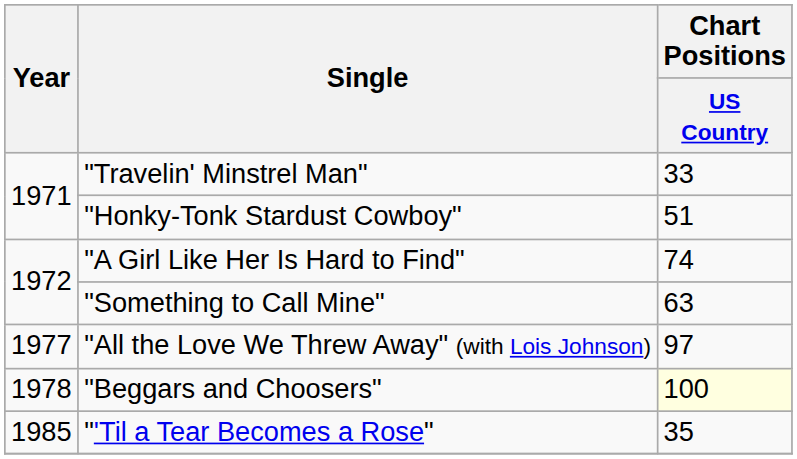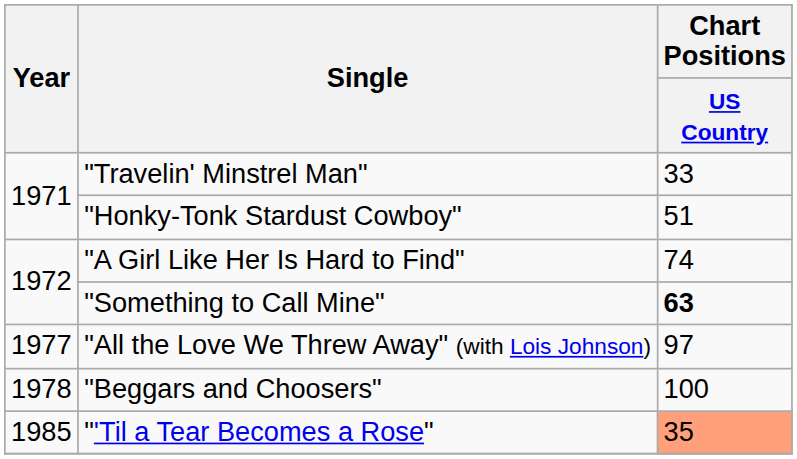(679, 302) normal -> (679, 302) bold
(686, 389) lightyellow background -> (686, 389) no background
(679, 432) no background -> (679, 432) lightsalmon background
